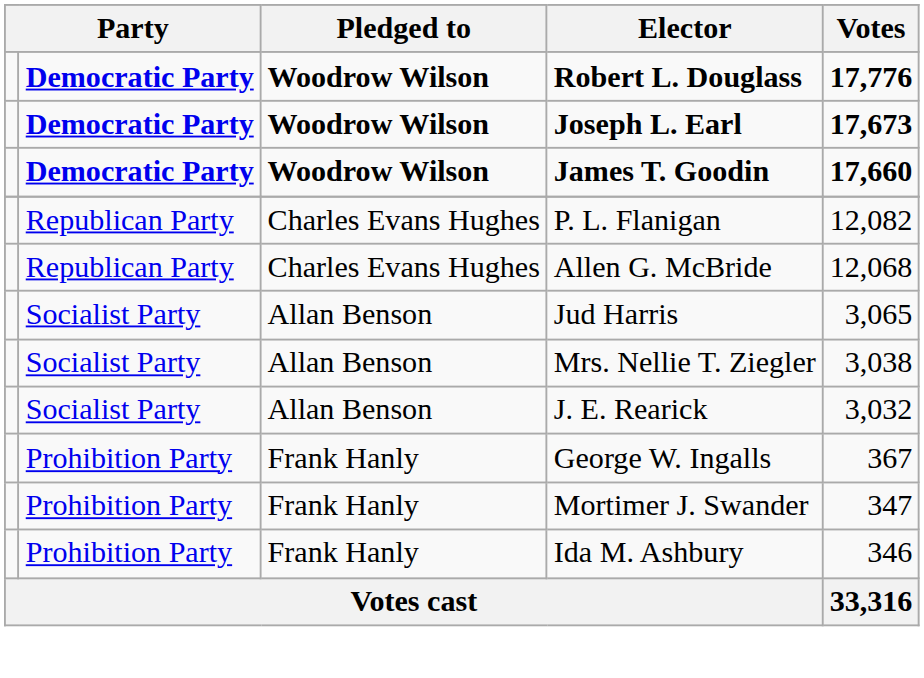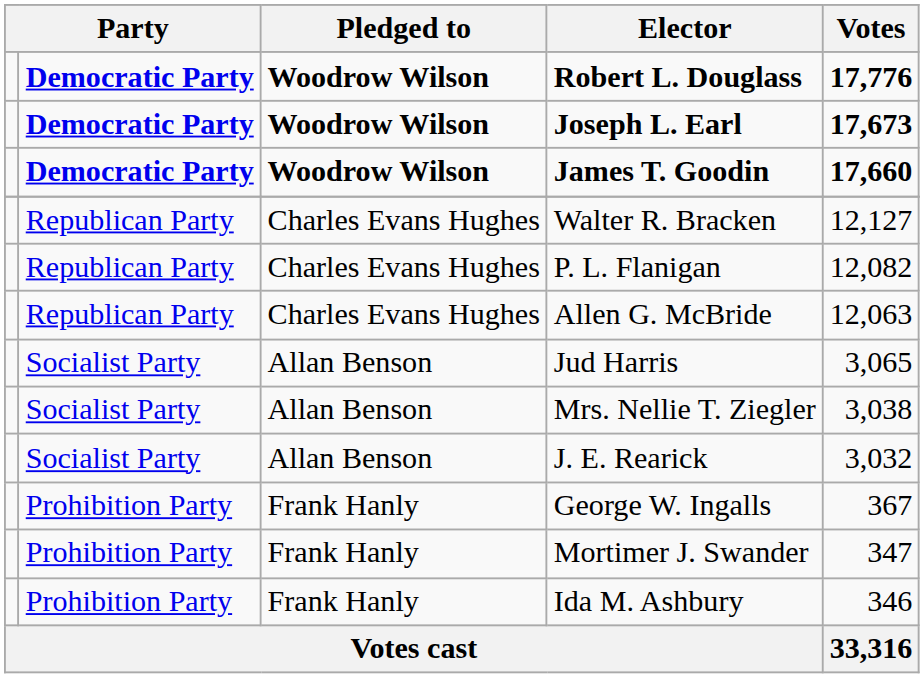+ row: (665, 219)
(871, 266) 12,068 -> (871, 314) 12,063
